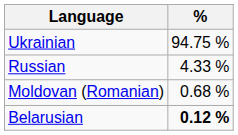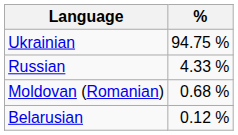(205, 117) bold -> (205, 117) normal
